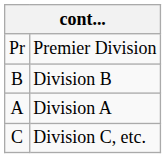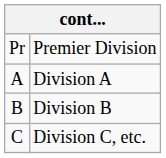rows swapped: (73, 107) <-> (73, 78)
